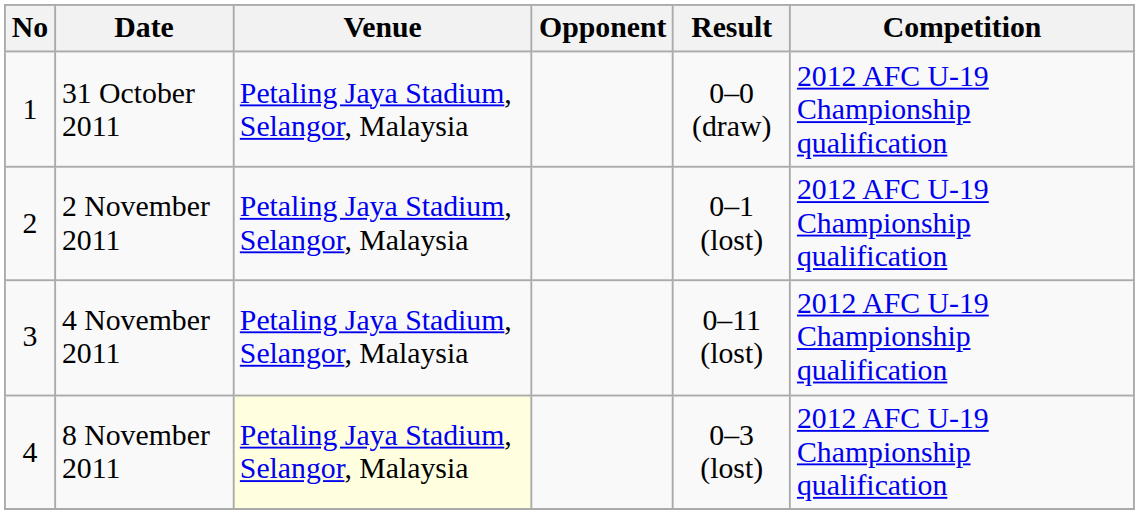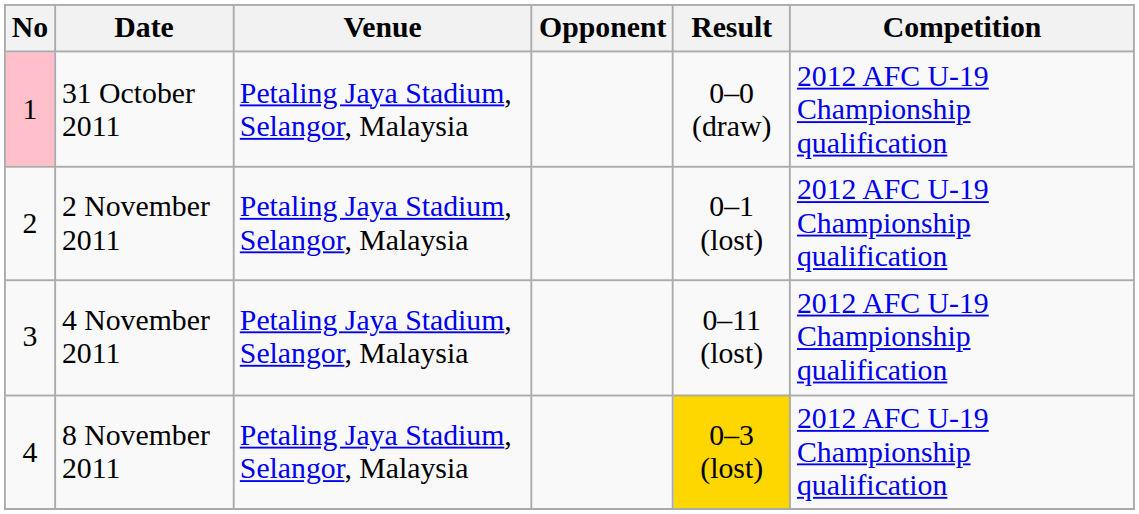(30, 108) no background -> (30, 108) pink background
(376, 451) lightyellow background -> (376, 451) no background
(732, 451) no background -> (732, 451) gold background
